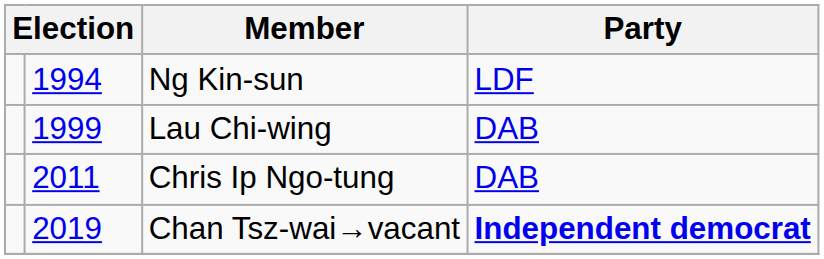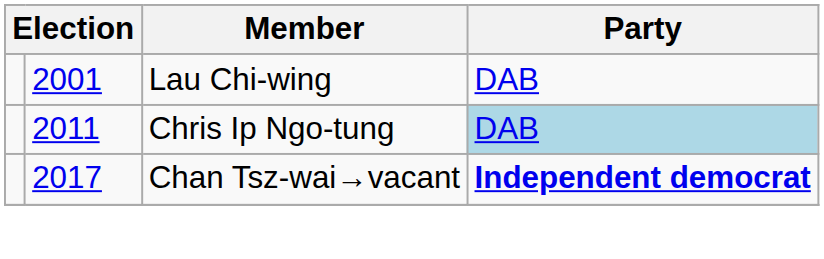- row: (226, 79)
(67, 128) 1999 -> (67, 79) 2001
(507, 178) no background -> (507, 128) lightblue background
(67, 228) 2019 -> (67, 178) 2017
